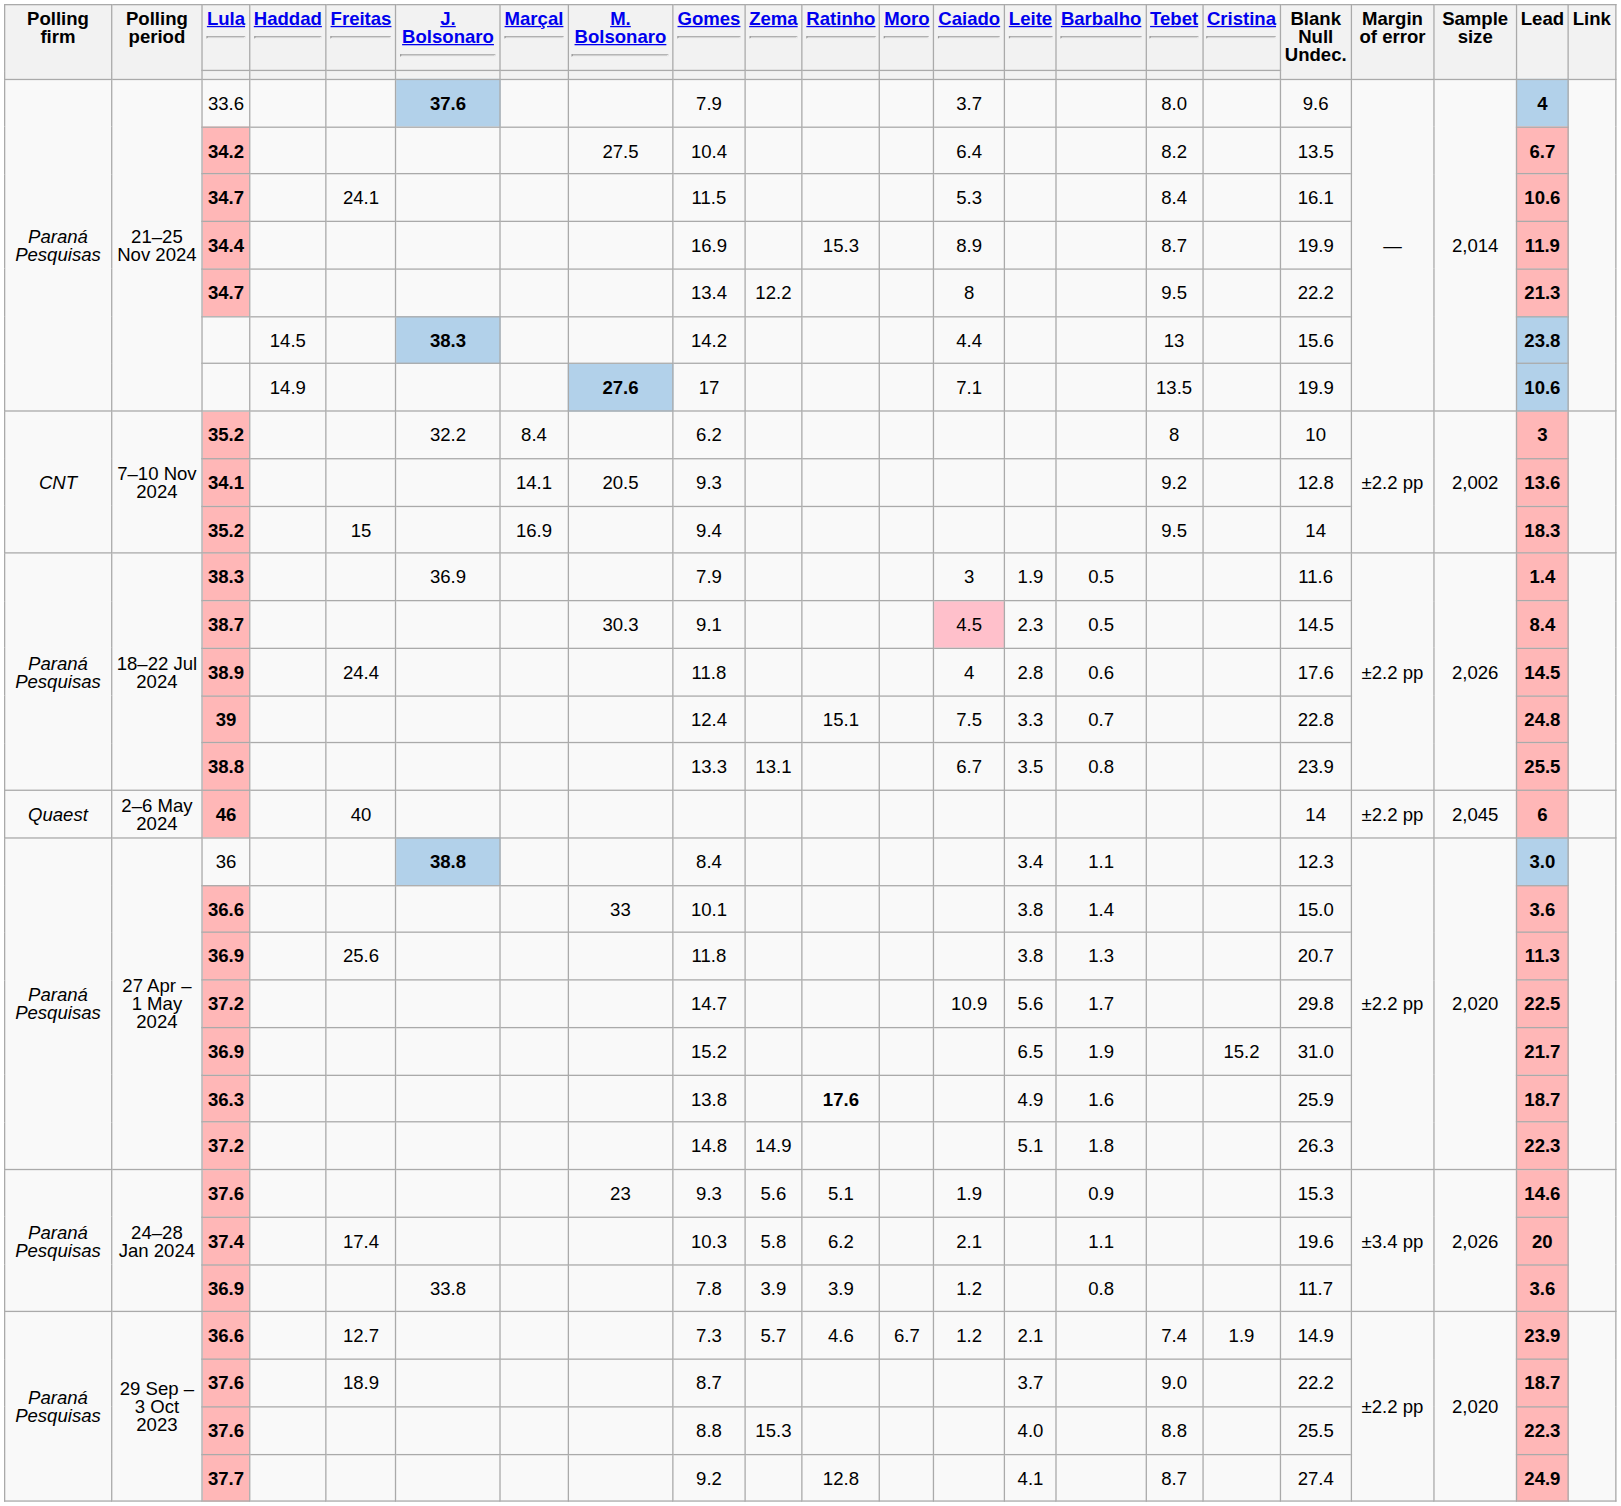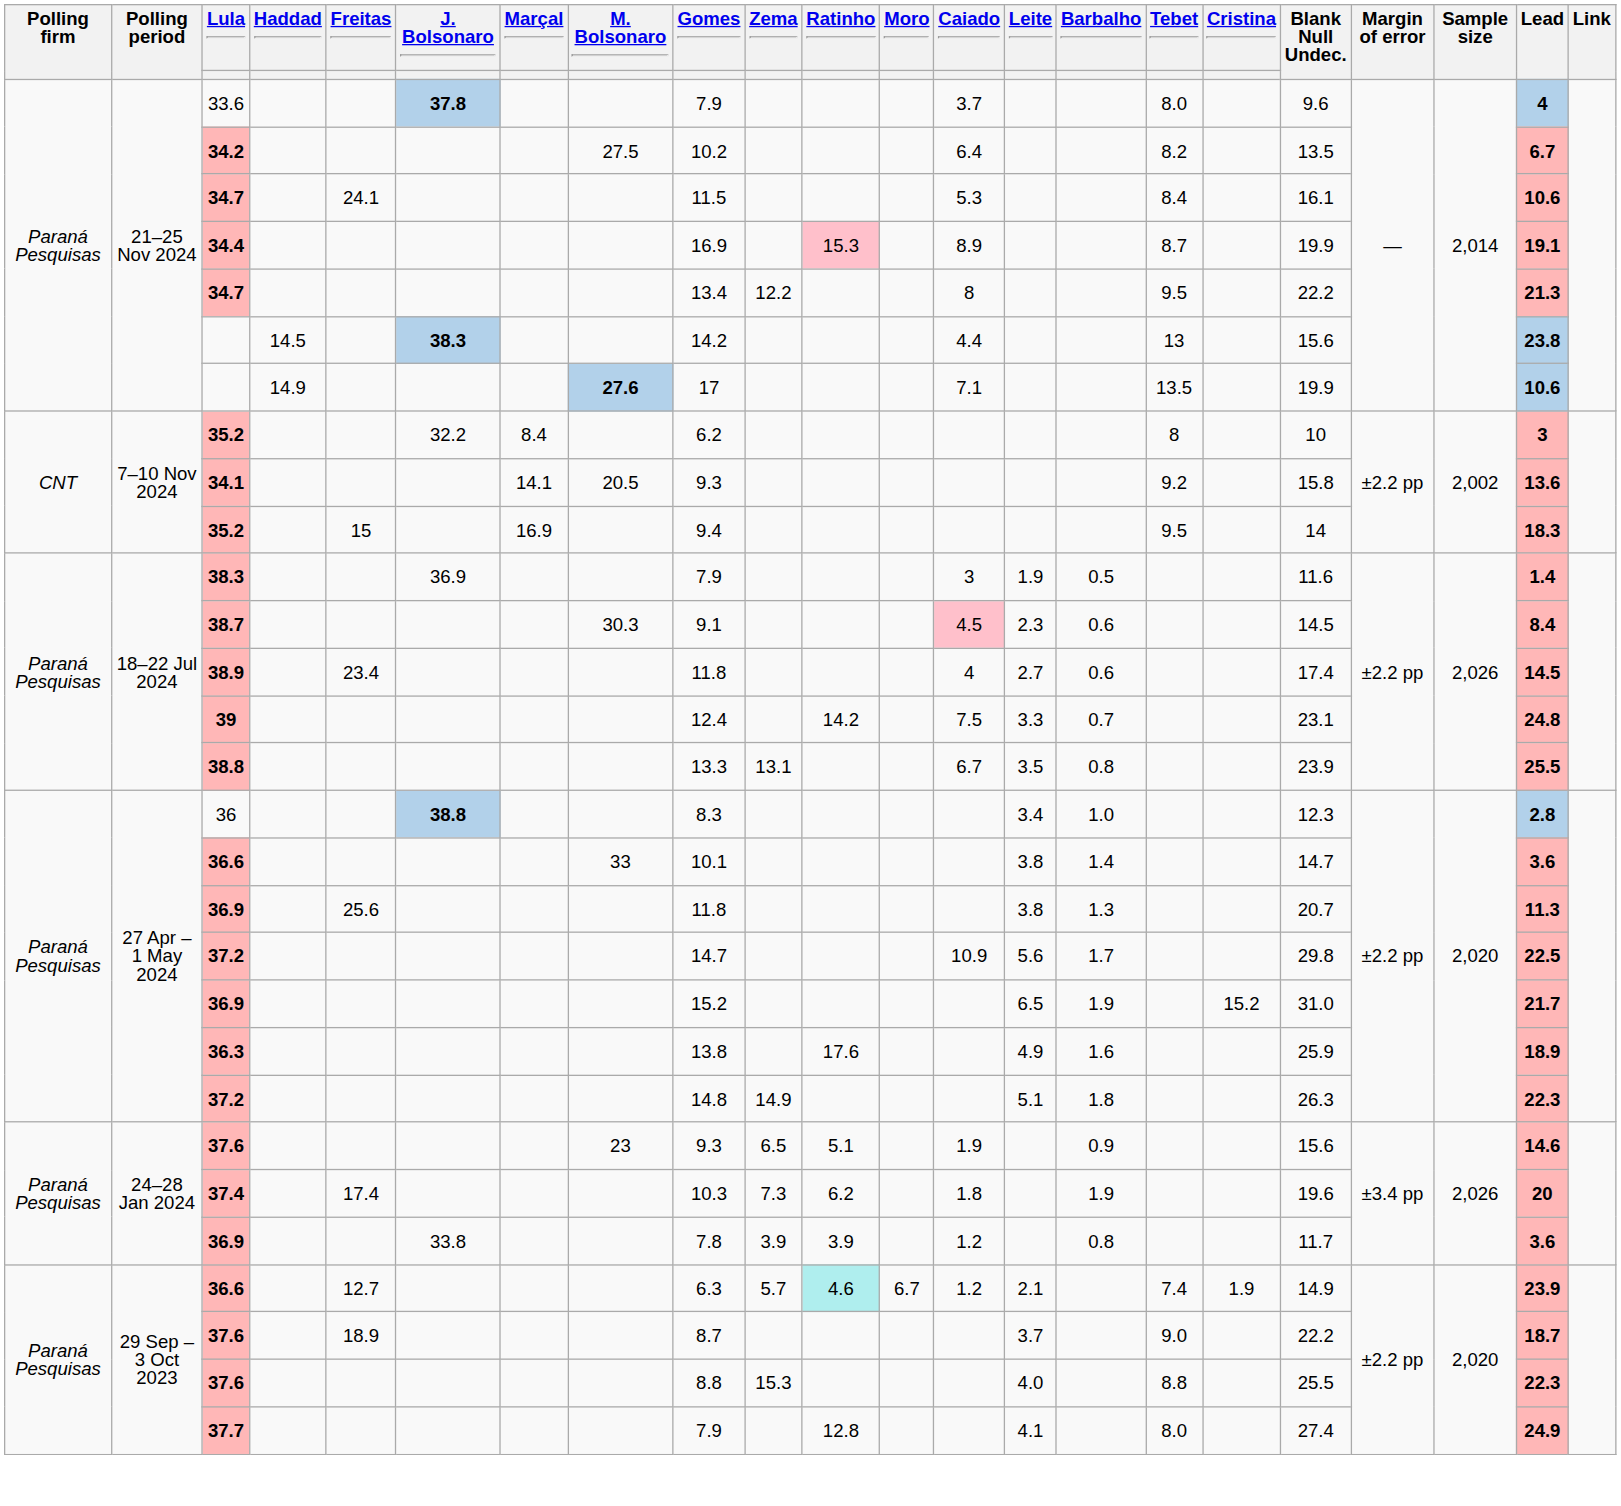(448, 103) 37.6 -> (448, 103) 37.8
(709, 151) 10.4 -> (709, 151) 10.2
(841, 246) no background -> (841, 246) pink background
(1542, 246) 11.9 -> (1542, 246) 19.1
(1316, 483) 12.8 -> (1316, 483) 15.8
(1101, 625) 0.5 -> (1101, 625) 0.6
(361, 672) 24.4 -> (361, 672) 23.4
(1031, 672) 2.8 -> (1031, 672) 2.7
(1316, 672) 17.6 -> (1316, 672) 17.4
(841, 720) 15.1 -> (841, 720) 14.2
(1316, 720) 22.8 -> (1316, 720) 23.1
- row: (157, 815)
(709, 862) 8.4 -> (709, 815) 8.3
(1101, 862) 1.1 -> (1101, 815) 1.0
(1542, 862) 3.0 -> (1542, 815) 2.8
(1316, 909) 15.0 -> (1316, 862) 14.7
(841, 1099) bold -> (841, 1052) normal
(1542, 1099) 18.7 -> (1542, 1052) 18.9
(773, 1194) 5.6 -> (773, 1146) 6.5
(1316, 1194) 15.3 -> (1316, 1146) 15.6
(773, 1241) 5.8 -> (773, 1194) 7.3
(969, 1241) 2.1 -> (969, 1194) 1.8
(1101, 1241) 1.1 -> (1101, 1194) 1.9
(709, 1336) 7.3 -> (709, 1289) 6.3
(841, 1336) no background -> (841, 1289) paleturquoise background
(709, 1478) 9.2 -> (709, 1431) 7.9
(1174, 1478) 8.7 -> (1174, 1431) 8.0
